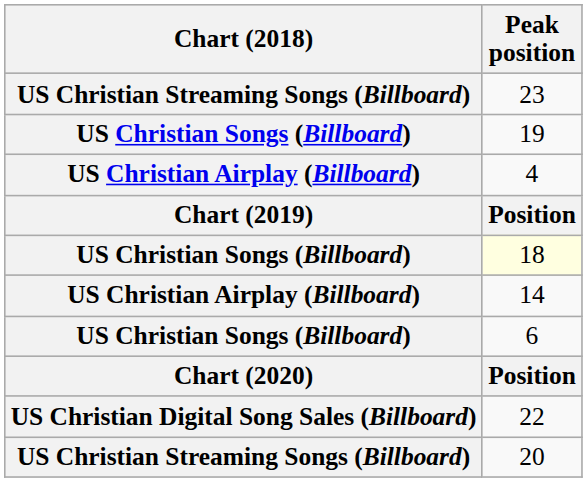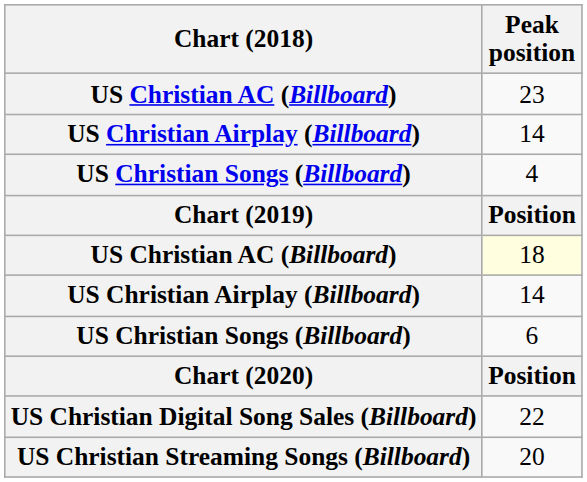(244, 93) US Christian Streaming Songs (Billboard) -> (244, 93) US Christian AC (Billboard)
(244, 133) US Christian Songs (Billboard) -> (244, 133) US Christian Airplay (Billboard)
(532, 133) 19 -> (532, 133) 14
(244, 174) US Christian Airplay (Billboard) -> (244, 174) US Christian Songs (Billboard)
(244, 255) US Christian Songs (Billboard) -> (244, 255) US Christian AC (Billboard)
